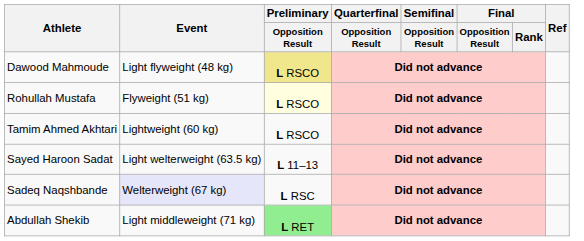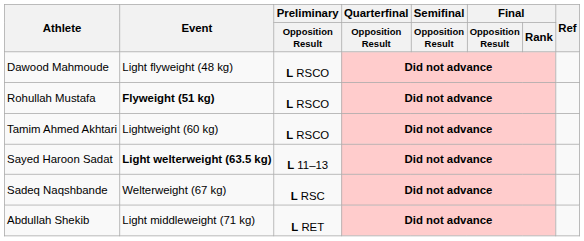(298, 74) khaki background -> (308, 74) no background
(166, 98) normal -> (168, 98) bold
(298, 105) lightyellow background -> (308, 105) no background
(192, 160) normal -> (197, 160) bold
(174, 190) lavender background -> (174, 190) no background
(298, 227) lightgreen background -> (308, 227) no background
